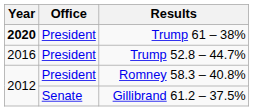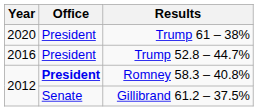(22, 34) bold -> (22, 34) normal
(69, 75) normal -> (71, 75) bold
